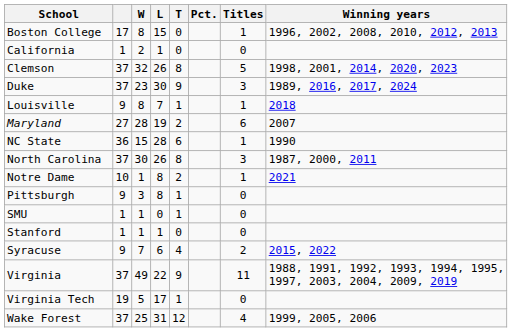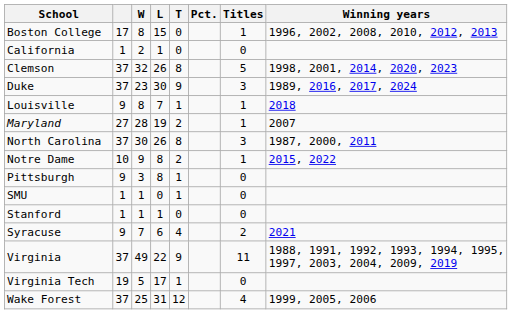(243, 123) 6 -> (243, 123) 1
- row: (34, 141)
(141, 178) 1 -> (141, 159) 9
(282, 178) 2021 -> (302, 159) 2015, 2022
(302, 250) 2015, 2022 -> (282, 232) 2021
